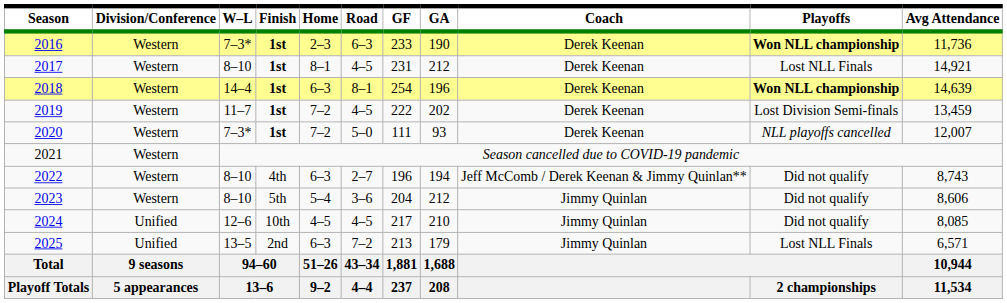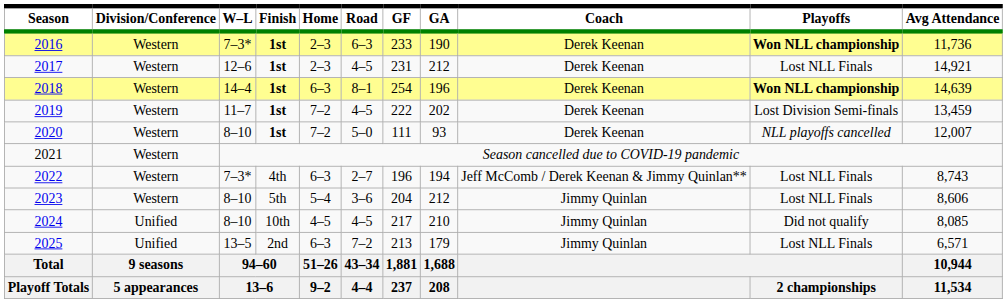(238, 66) 8–10 -> (238, 66) 12–6
(320, 66) 8–1 -> (320, 66) 2–3
(238, 132) 7–3* -> (238, 132) 8–10
(238, 177) 8–10 -> (238, 177) 7–3*
(826, 177) Did not qualify -> (826, 177) Lost NLL Finals
(826, 199) Did not qualify -> (826, 199) Lost NLL Finals
(238, 221) 12–6 -> (238, 221) 8–10
